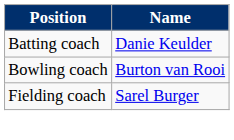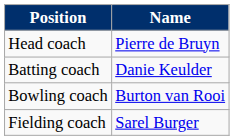+ row: (47, 43)
